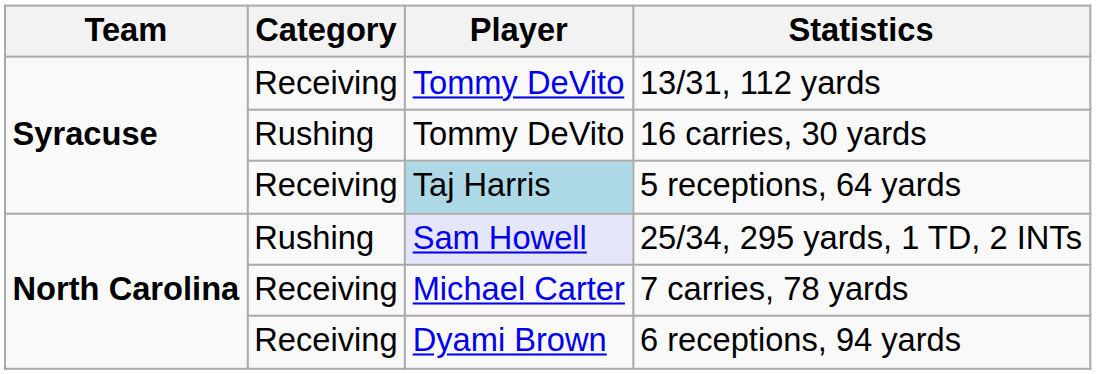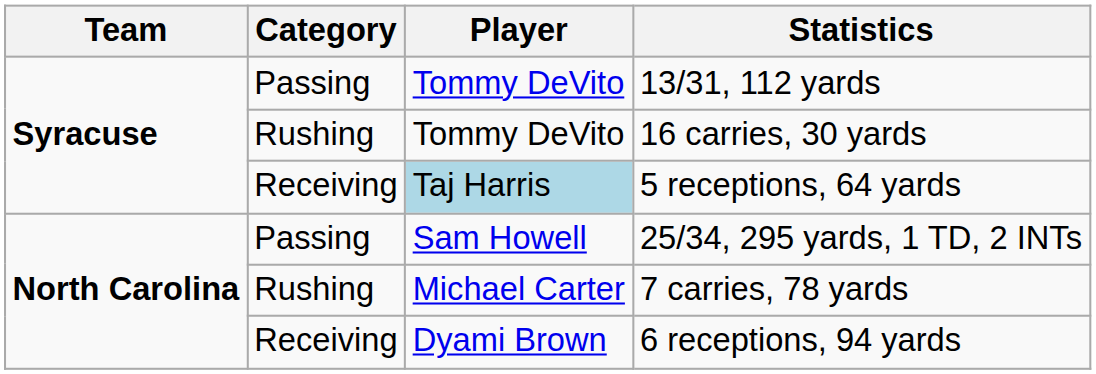(326, 82) Receiving -> (312, 82) Passing
(314, 238) Rushing -> (312, 238) Passing
(500, 238) lavender background -> (500, 238) no background
(326, 289) Receiving -> (314, 289) Rushing
